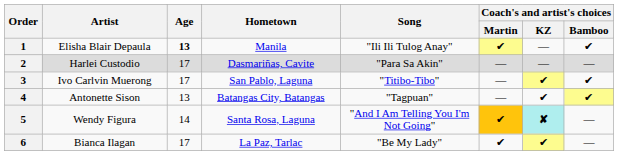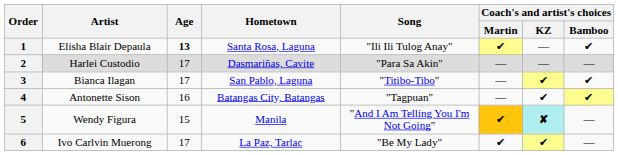(271, 46) Manila -> (271, 46) Santa Rosa, Laguna
(105, 80) Ivo Carlvin Muerong -> (105, 80) Bianca Ilagan
(184, 97) 13 -> (184, 97) 16
(184, 120) 14 -> (184, 120) 15
(271, 120) Santa Rosa, Laguna -> (271, 120) Manila
(105, 142) Bianca Ilagan -> (105, 142) Ivo Carlvin Muerong
